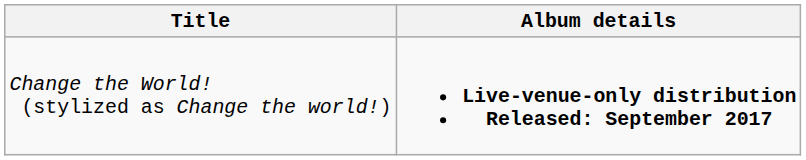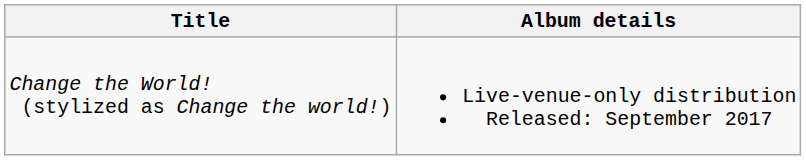(599, 108) bold -> (599, 108) normal
